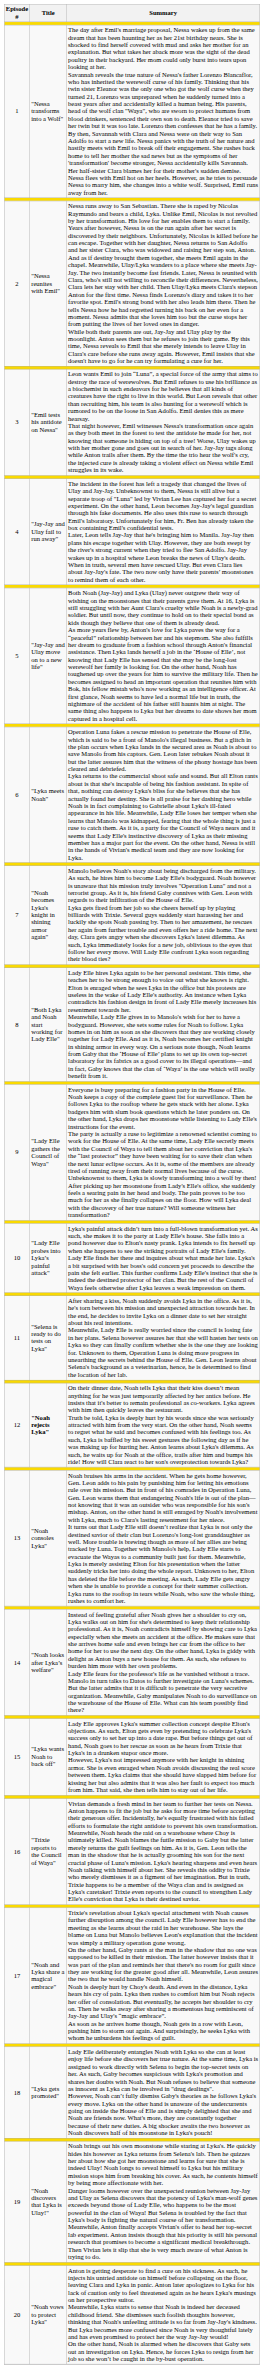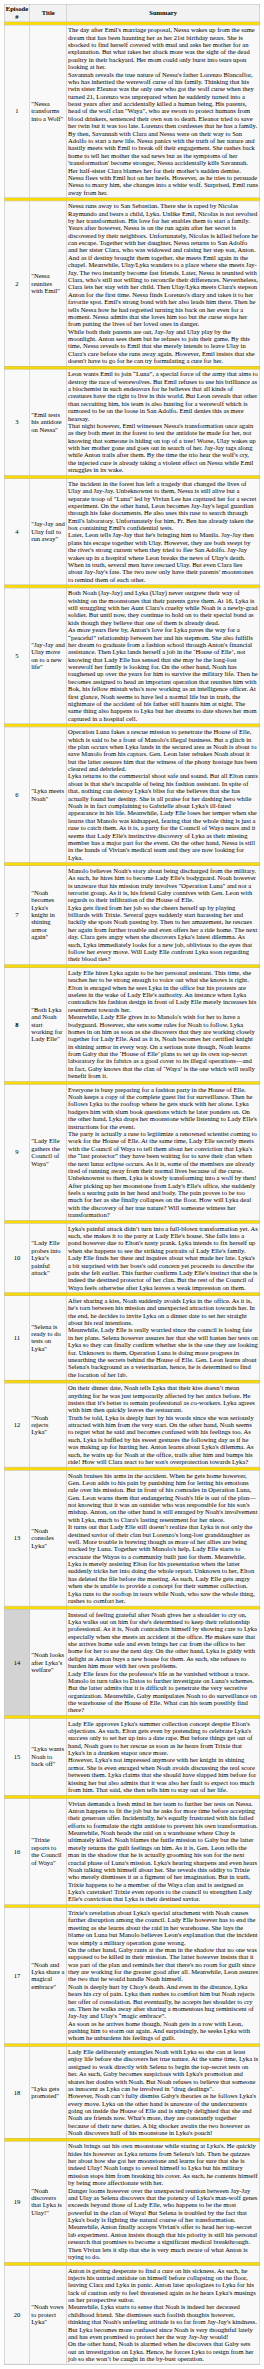(17, 1024) normal -> (17, 1024) bold
(41, 1425) bold -> (40, 1425) normal
(17, 1662) no background -> (17, 1662) lightgrey background
